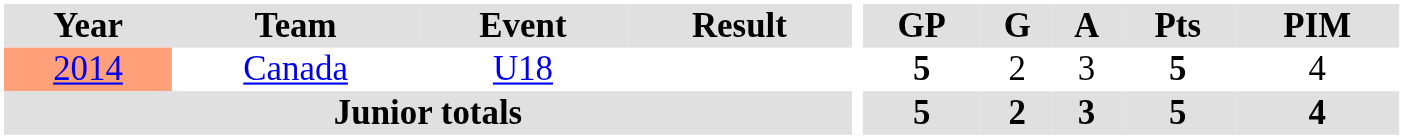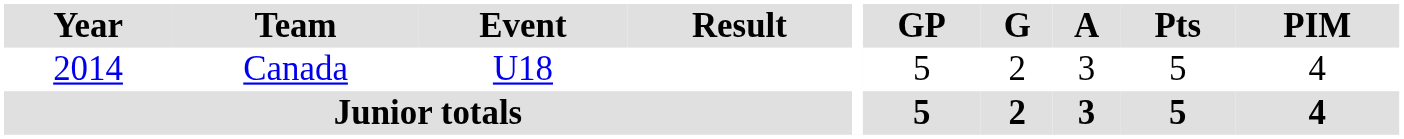(88, 68) lightsalmon background -> (88, 68) no background
(922, 68) bold -> (922, 68) normal
(1178, 68) bold -> (1178, 68) normal
